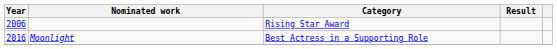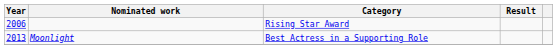(16, 38) 2016 -> (16, 38) 2013
